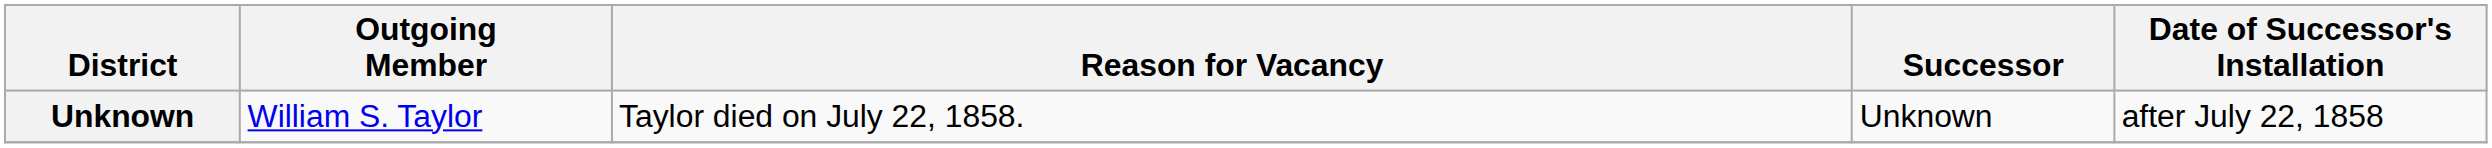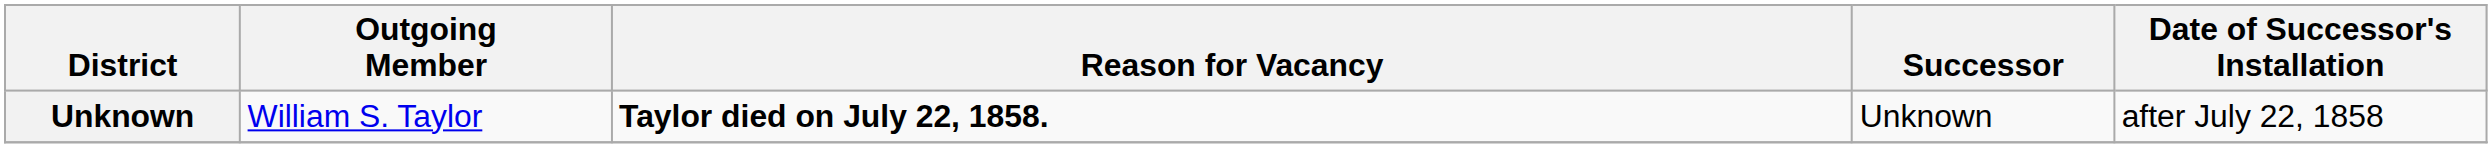(822, 116) normal -> (834, 116) bold
